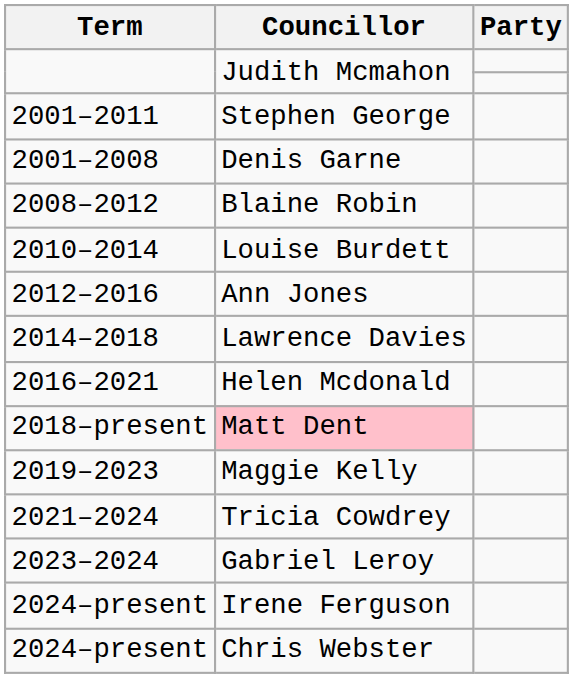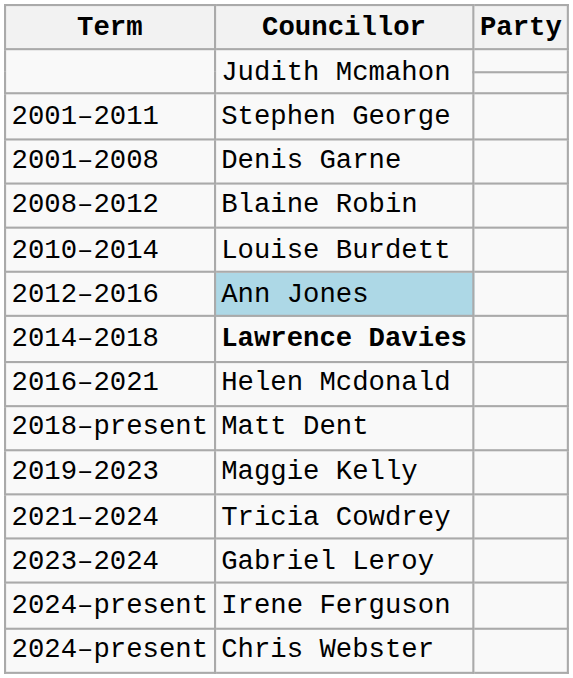(295, 294) no background -> (295, 294) lightblue background
(344, 339) normal -> (344, 339) bold
(295, 428) pink background -> (295, 428) no background
